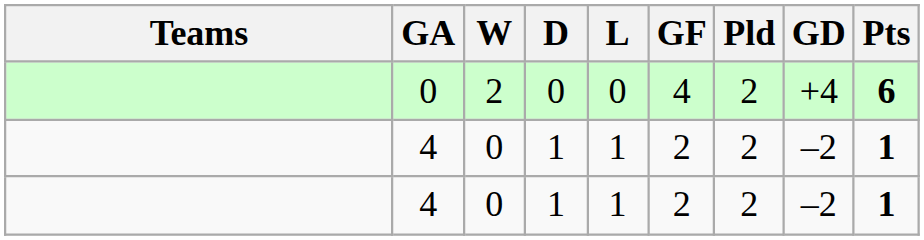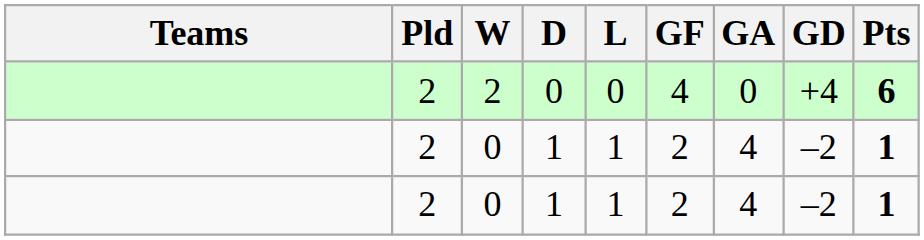columns swapped: (749, 33) <-> (428, 33)
